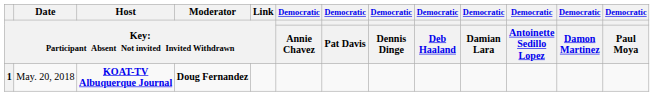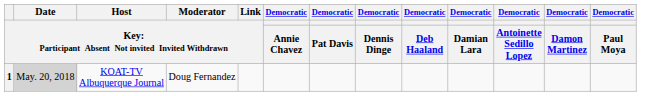(45, 77) no background -> (45, 77) lightgrey background
(126, 77) bold -> (122, 77) normal
(213, 77) bold -> (202, 77) normal
